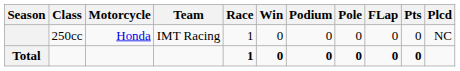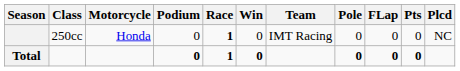columns swapped: (189, 14) <-> (311, 14)
(250, 35) normal -> (230, 35) bold
